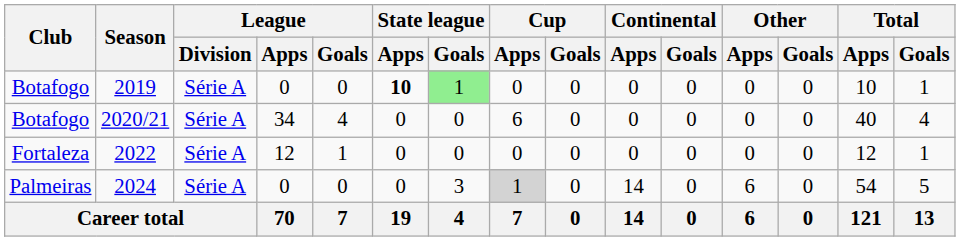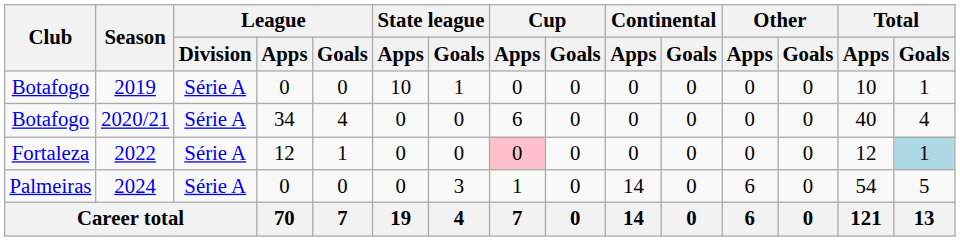(401, 86) bold -> (401, 86) normal
(459, 86) lightgreen background -> (459, 86) no background
(517, 152) no background -> (517, 152) pink background
(924, 152) no background -> (924, 152) lightblue background
(517, 185) lightgrey background -> (517, 185) no background
